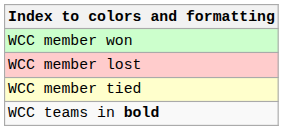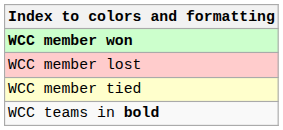(70, 41) normal -> (70, 41) bold
